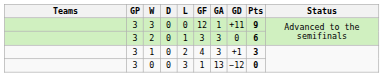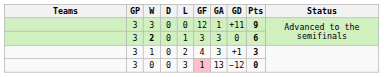(152, 38) normal -> (152, 38) bold
(202, 65) no background -> (202, 65) pink background
